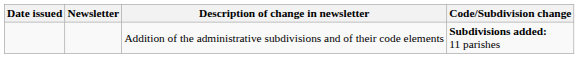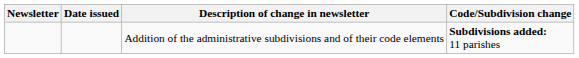columns swapped: (93, 13) <-> (35, 13)
